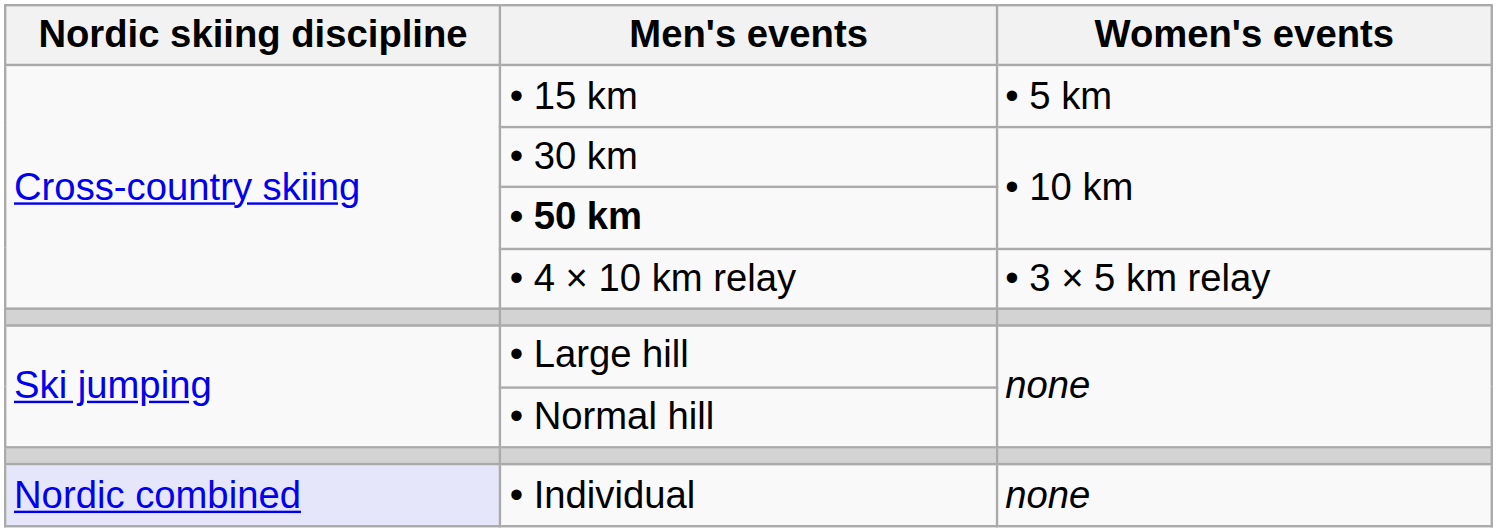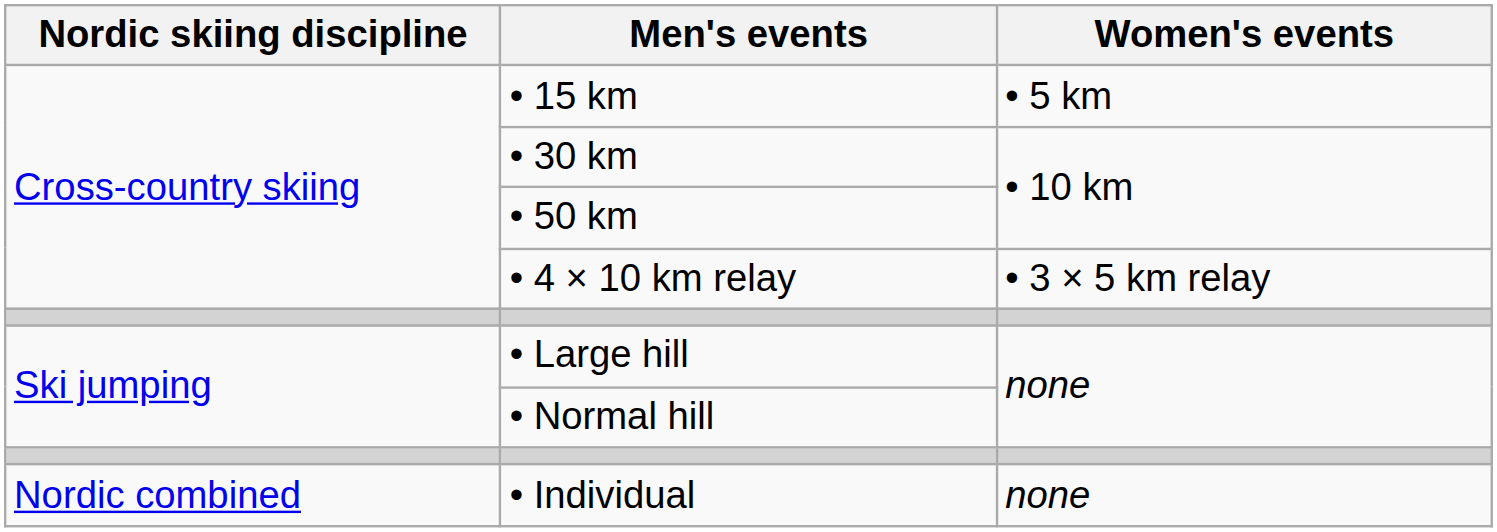(576, 216) bold -> (574, 216) normal
(157, 494) lavender background -> (157, 494) no background
